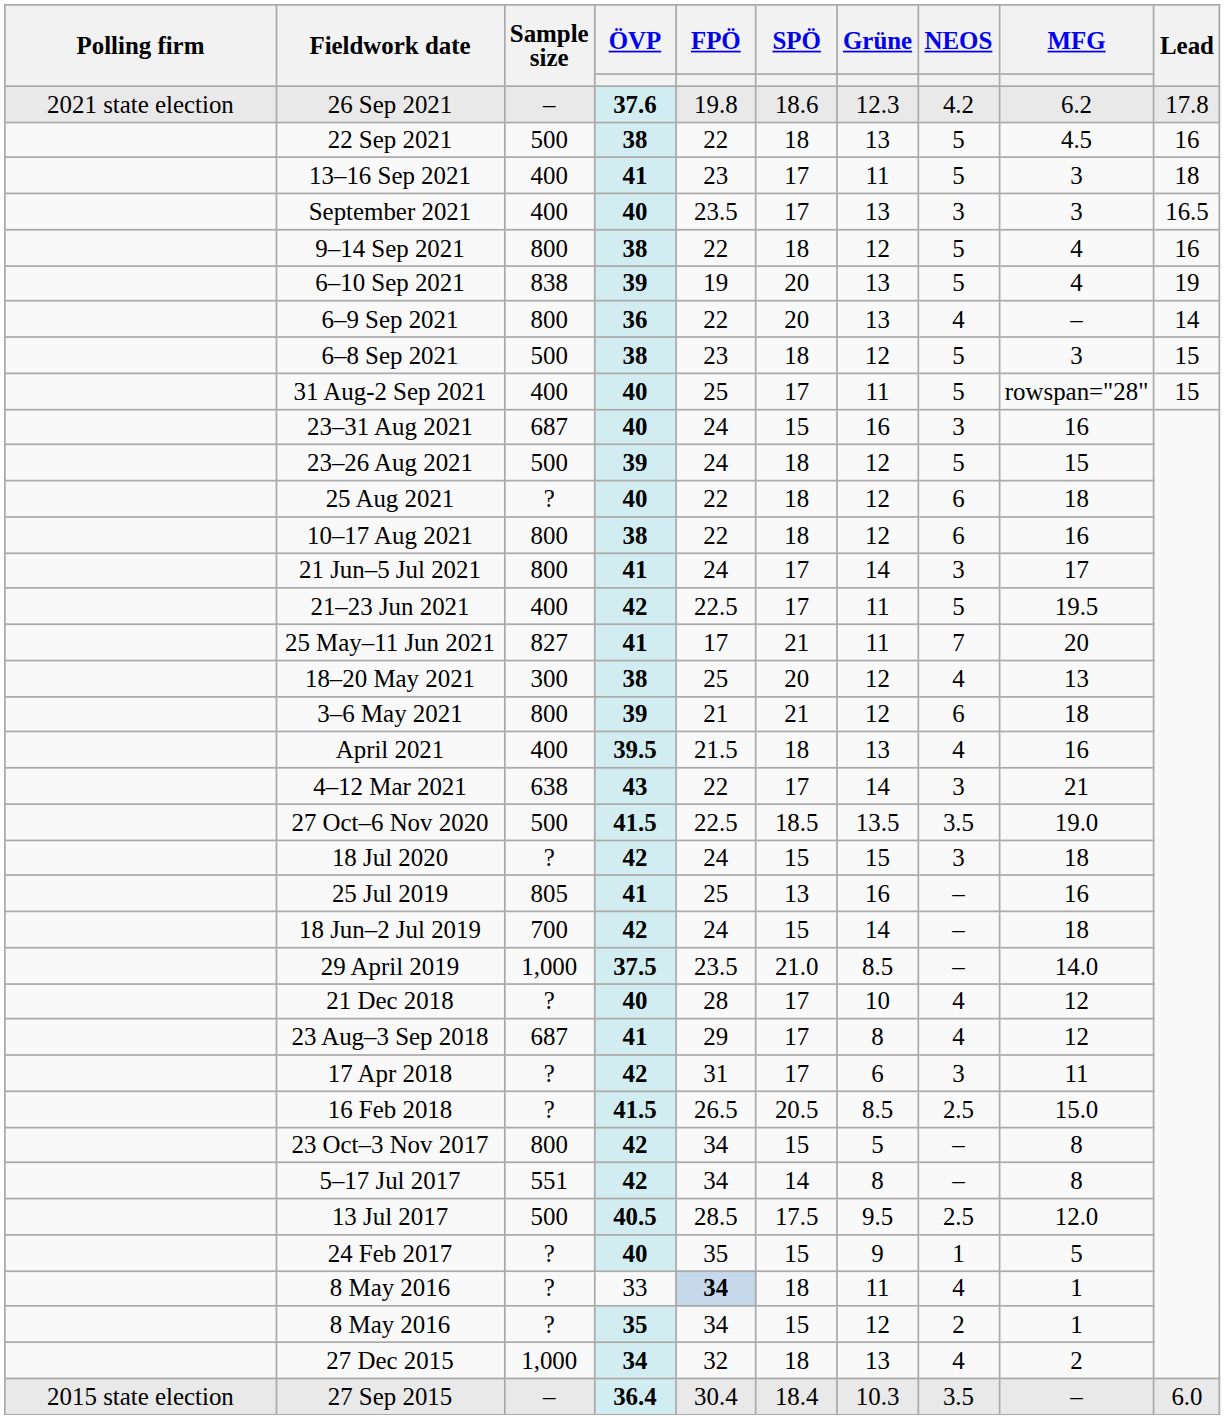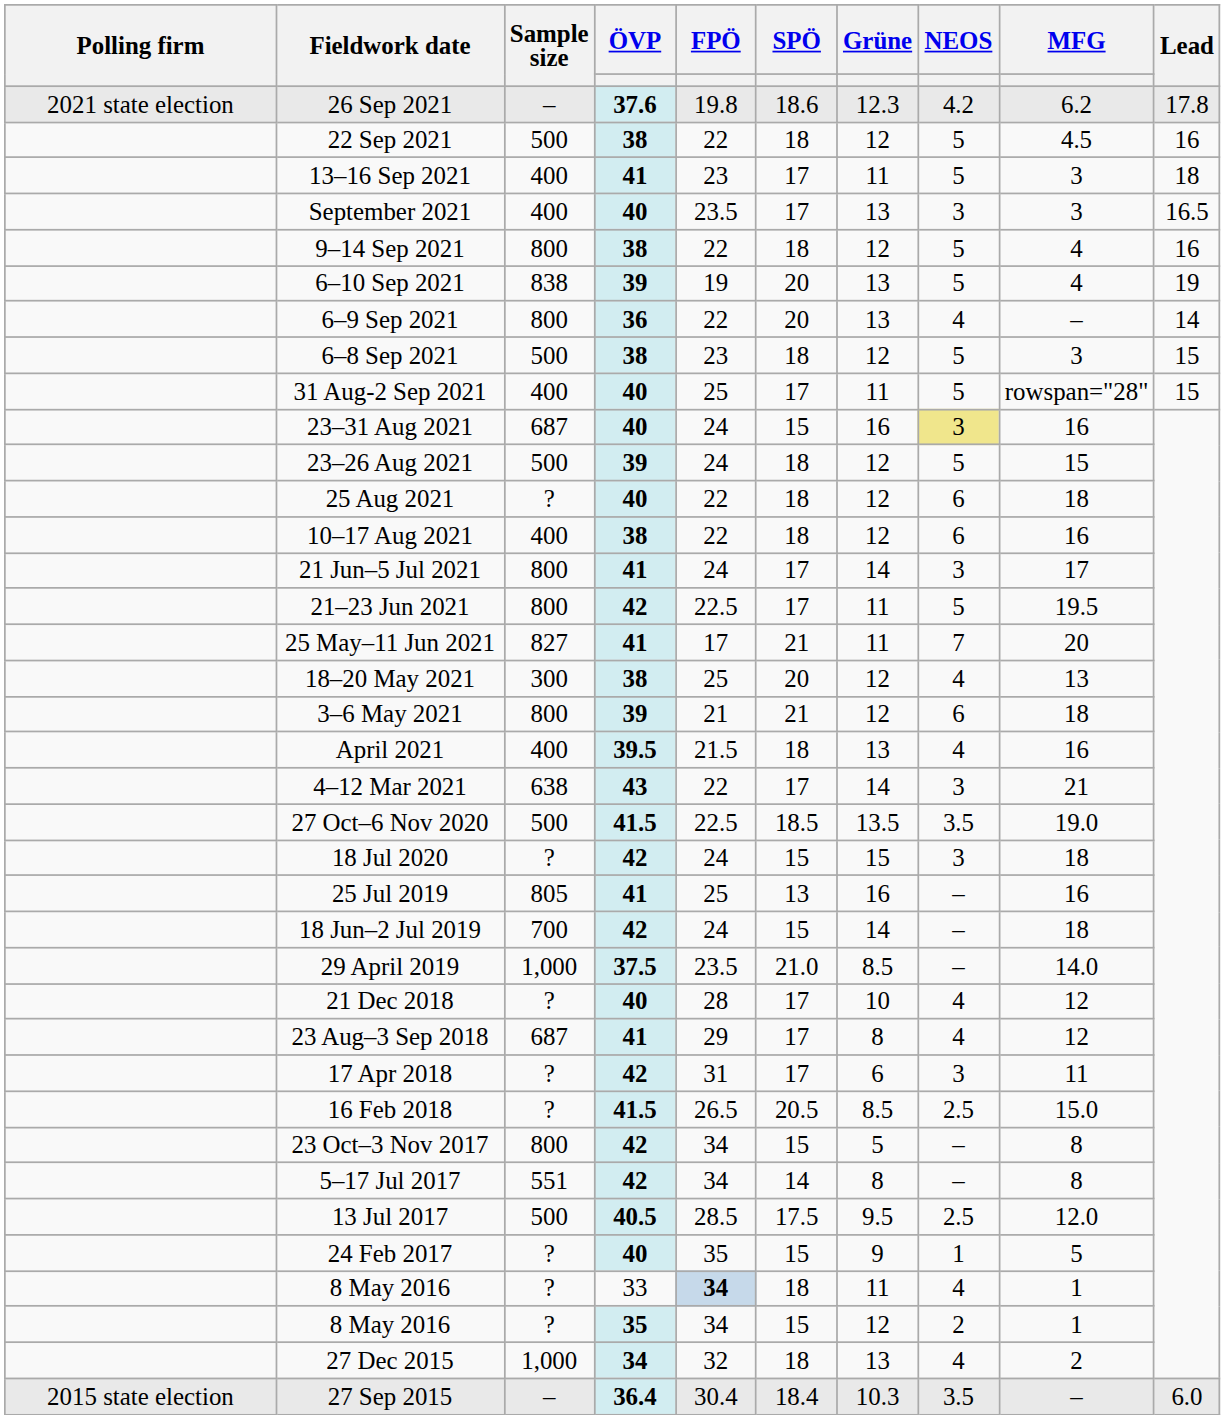(878, 140) 13 -> (878, 140) 12
(958, 427) no background -> (958, 427) khaki background
(549, 535) 800 -> (549, 535) 400
(549, 607) 400 -> (549, 607) 800
